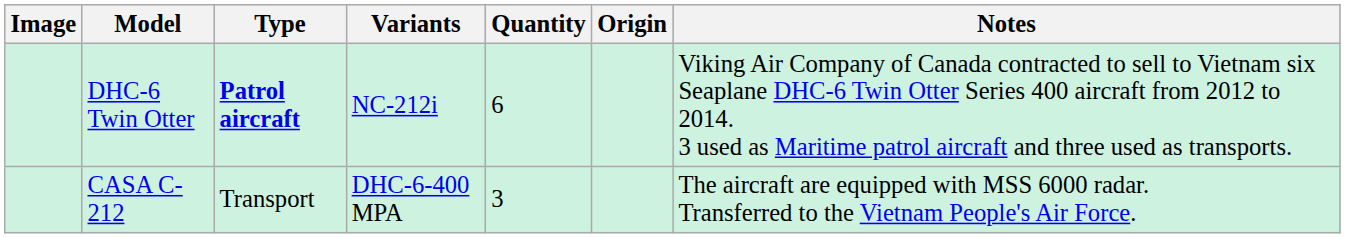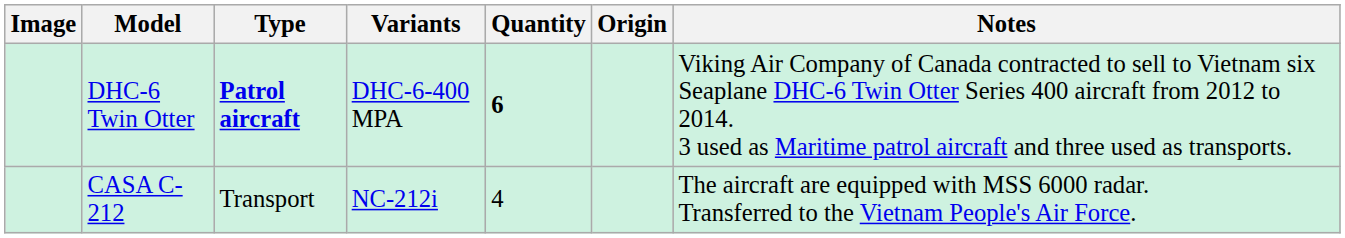(395, 104) NC-212i -> (411, 104) DHC-6-400 MPA
(498, 104) normal -> (498, 104) bold
(411, 199) DHC-6-400 MPA -> (395, 199) NC-212i
(498, 199) 3 -> (498, 199) 4
